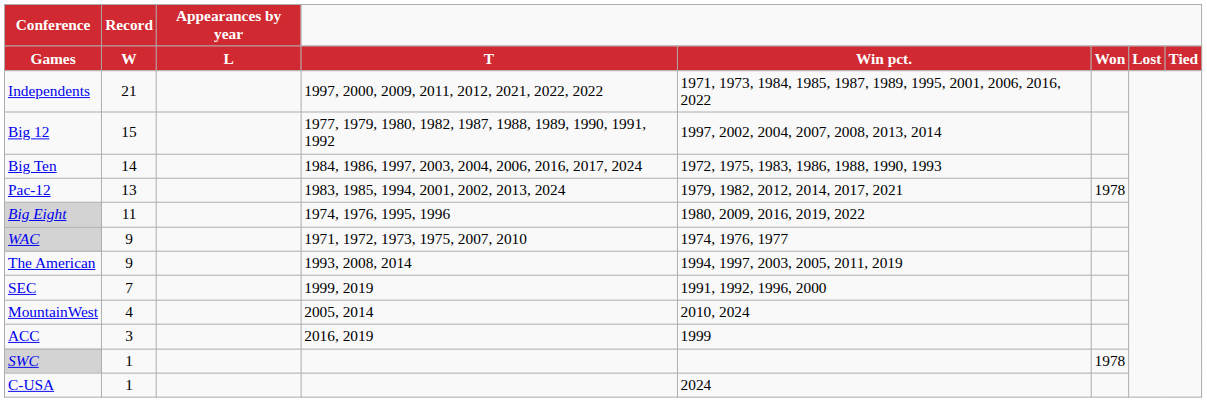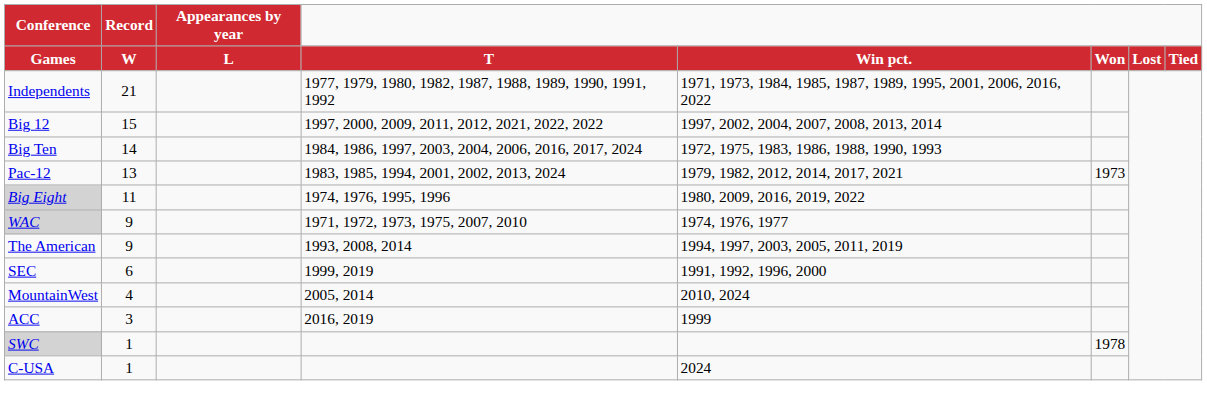(454, 91) 1997, 2000, 2009, 2011, 2012, 2021, 2022, 2022 -> (475, 91) 1977, 1979, 1980, 1982, 1987, 1988, 1989, 1990, 1991, 1992
(475, 132) 1977, 1979, 1980, 1982, 1987, 1988, 1989, 1990, 1991, 1992 -> (454, 124) 1997, 2000, 2009, 2011, 2012, 2021, 2022, 2022
(1110, 190) 1978 -> (1110, 173) 1973
(129, 287) 7 -> (129, 270) 6
